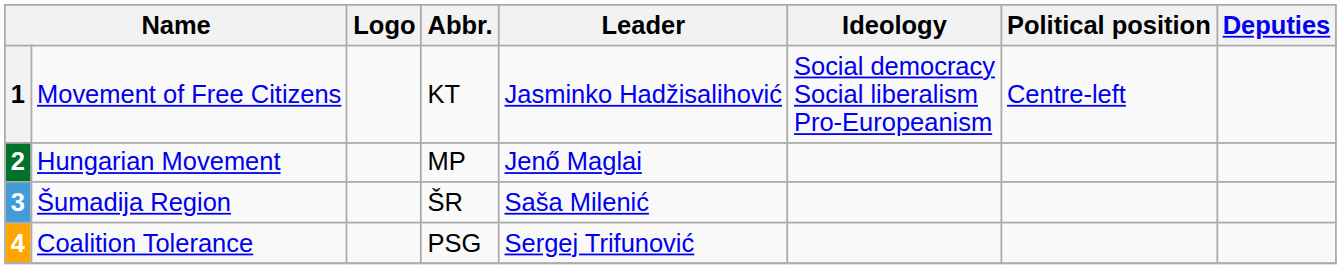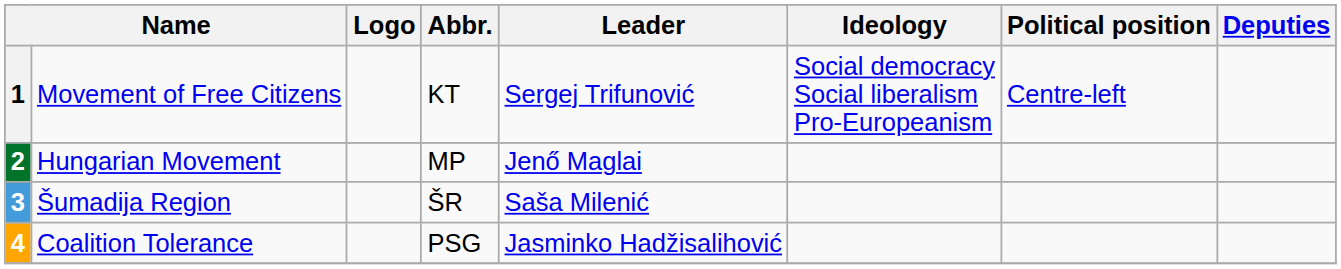(643, 94) Jasminko Hadžisalihović -> (599, 94) Sergej Trifunović
(599, 243) Sergej Trifunović -> (643, 243) Jasminko Hadžisalihović
